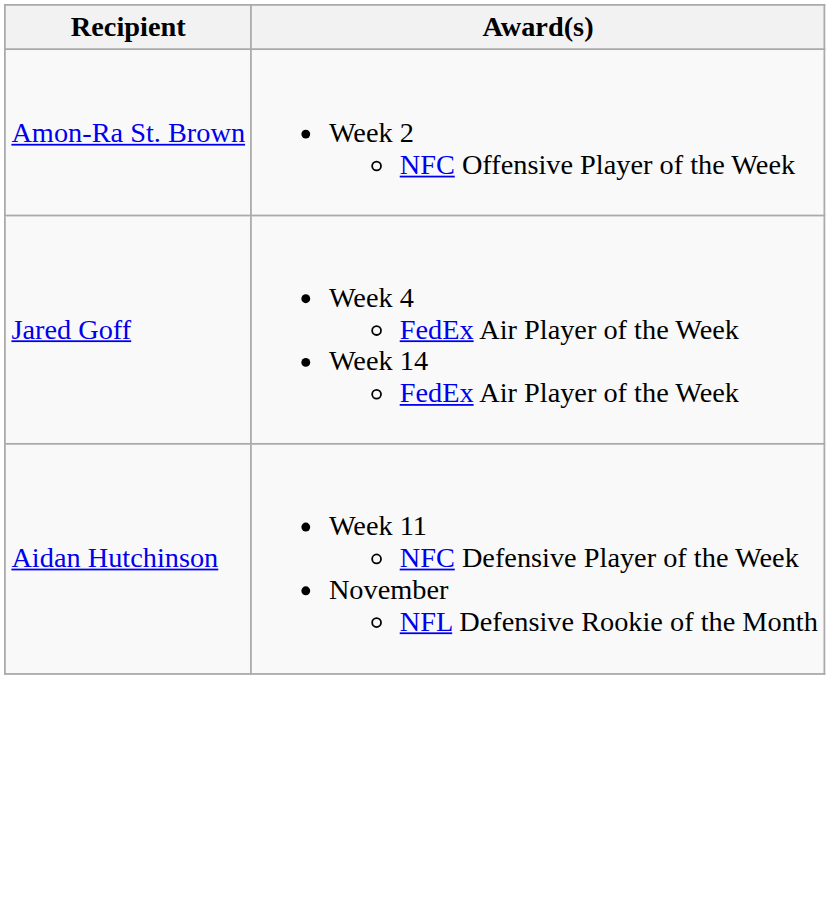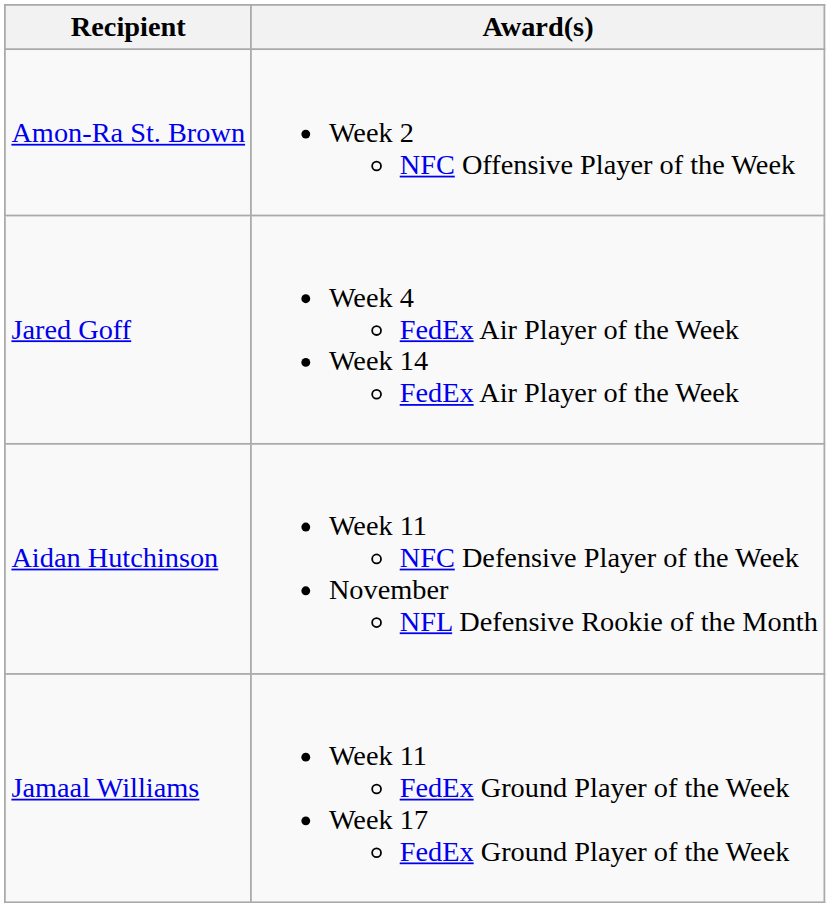+ row: (105, 787)
